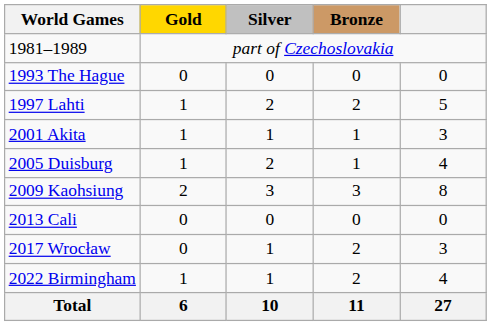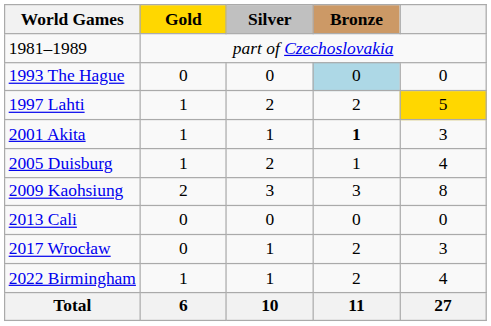(356, 76) no background -> (356, 76) lightblue background
(443, 105) no background -> (443, 105) gold background
(356, 134) normal -> (356, 134) bold
